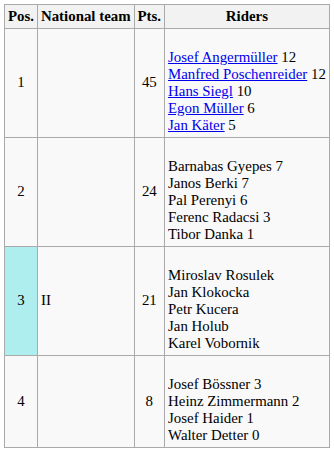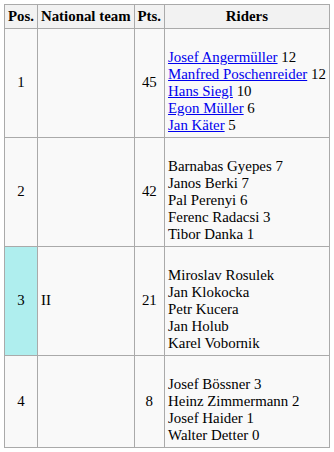(149, 191) 24 -> (149, 191) 42
